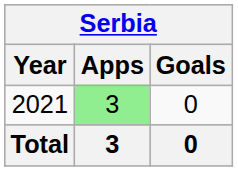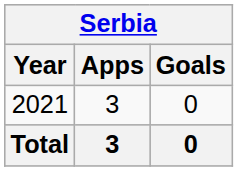(112, 104) lightgreen background -> (112, 104) no background
